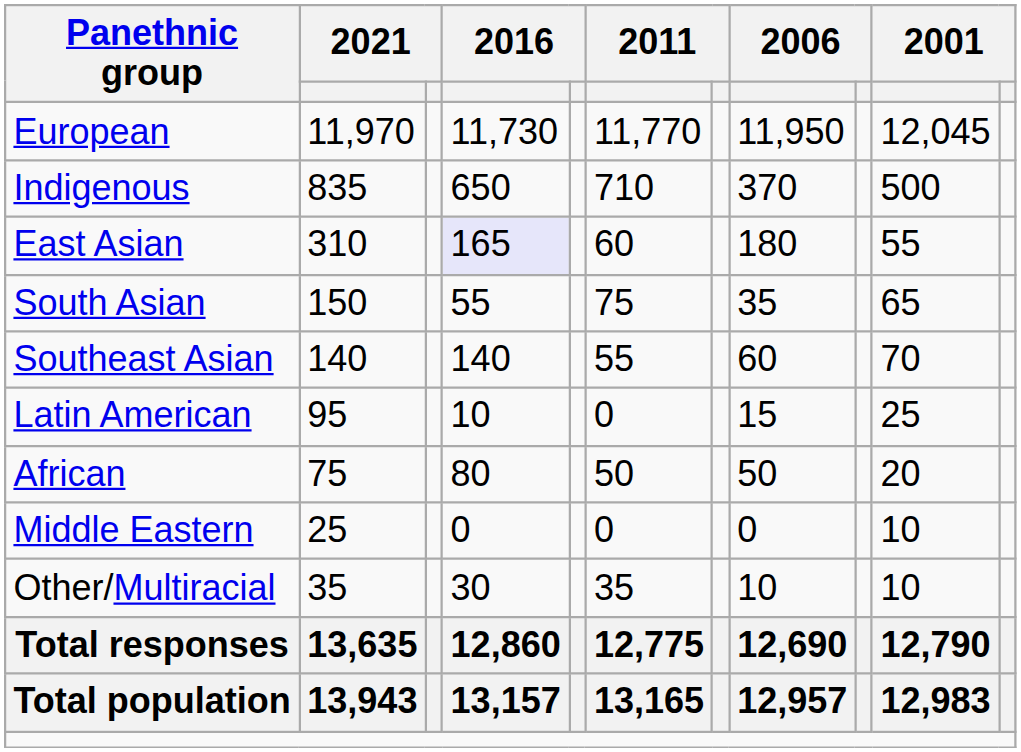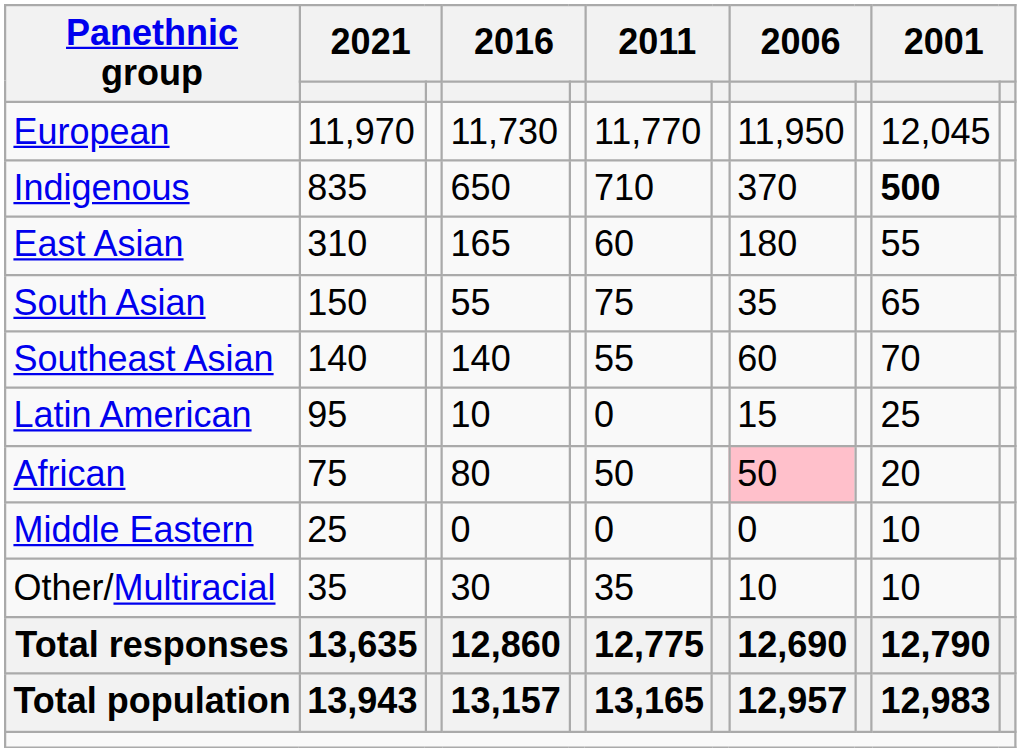(911, 187) normal -> (911, 187) bold
(481, 244) lavender background -> (481, 244) no background
(757, 473) no background -> (757, 473) pink background
